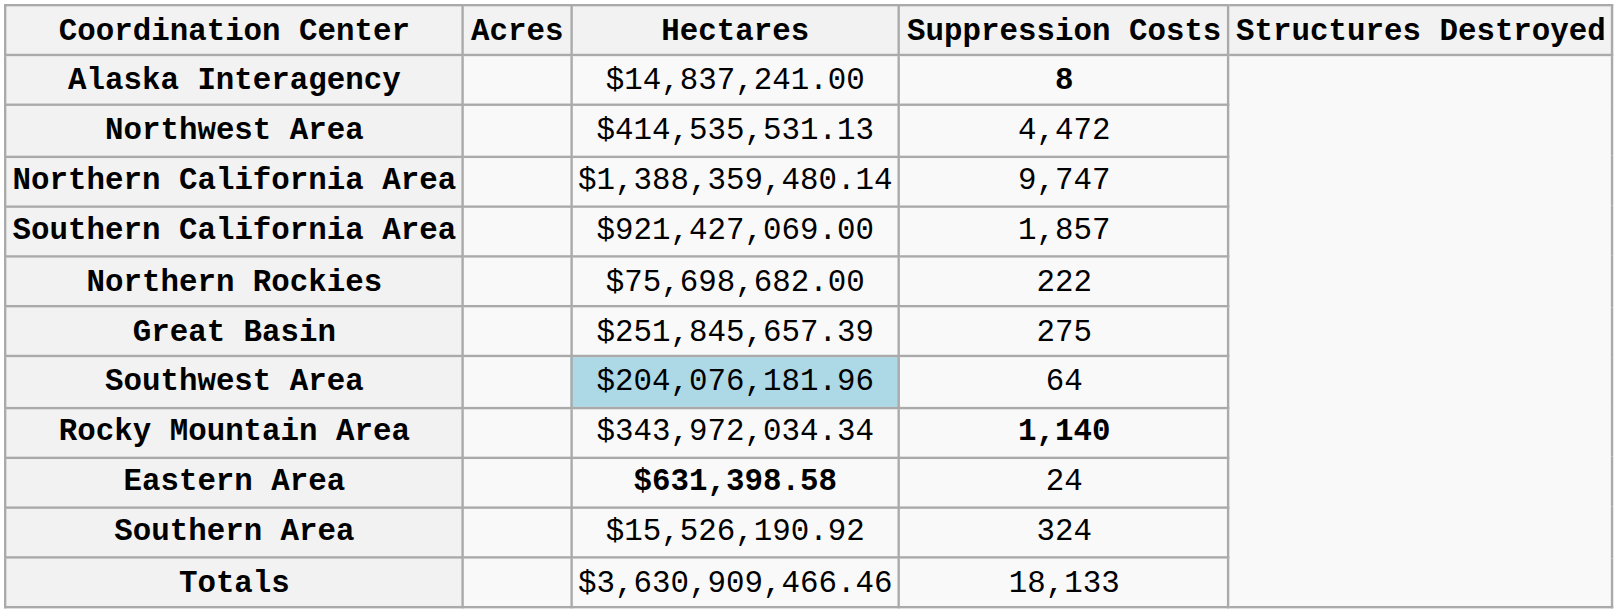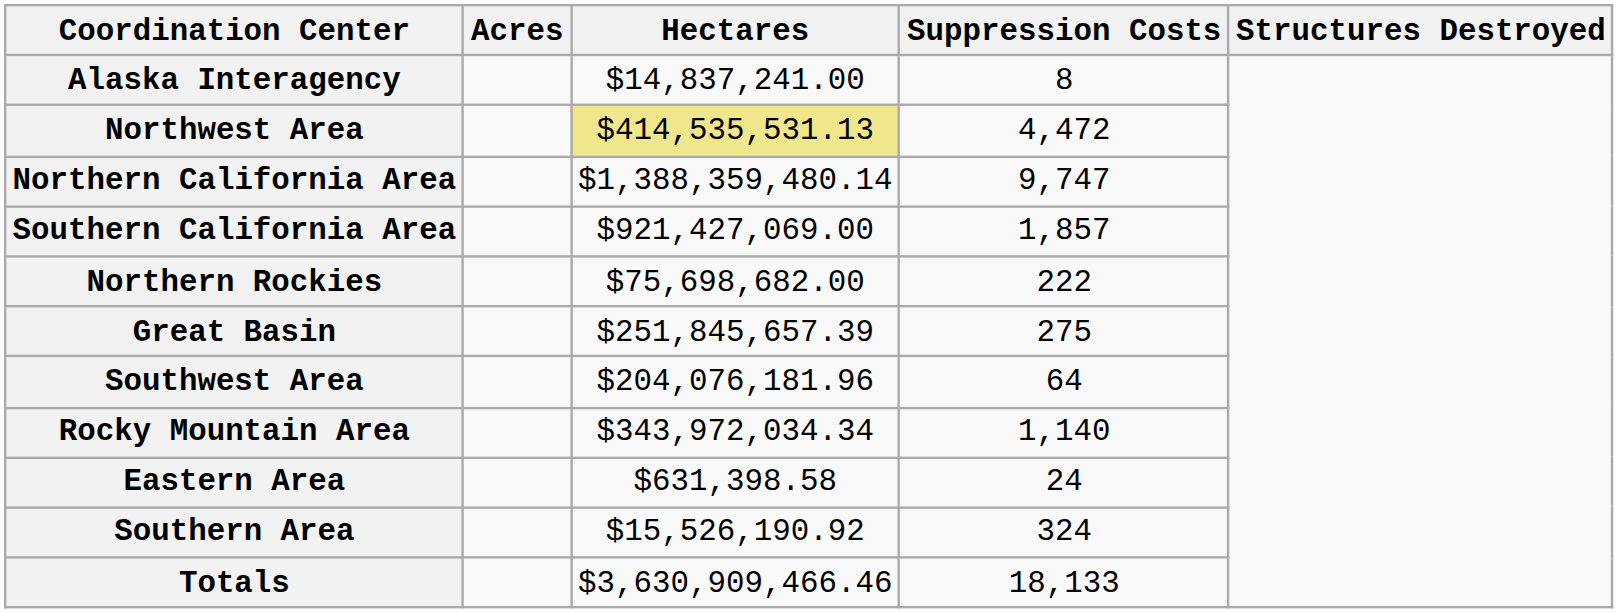(1064, 81) bold -> (1064, 81) normal
(735, 131) no background -> (735, 131) khaki background
(735, 382) lightblue background -> (735, 382) no background
(1064, 432) bold -> (1064, 432) normal
(735, 482) bold -> (735, 482) normal
